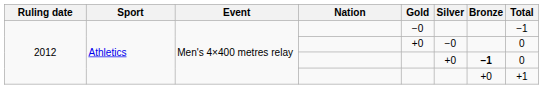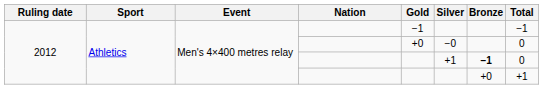(418, 29) −0 -> (418, 29) −1
(450, 60) +0 -> (450, 60) +1
